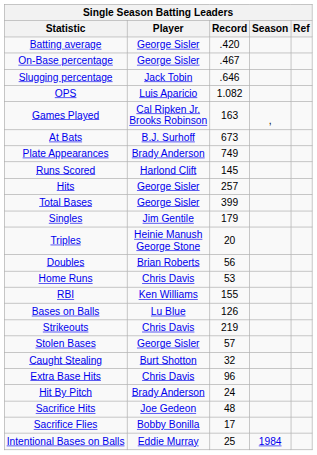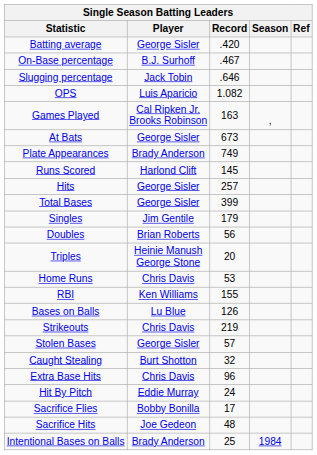(168, 61) George Sisler -> (168, 61) B.J. Surhoff
(168, 137) B.J. Surhoff -> (168, 137) George Sisler
rows swapped: (66, 263) <-> (66, 241)
(168, 392) Brady Anderson -> (168, 392) Eddie Murray
rows swapped: (66, 409) <-> (66, 425)
(168, 441) Eddie Murray -> (168, 441) Brady Anderson
